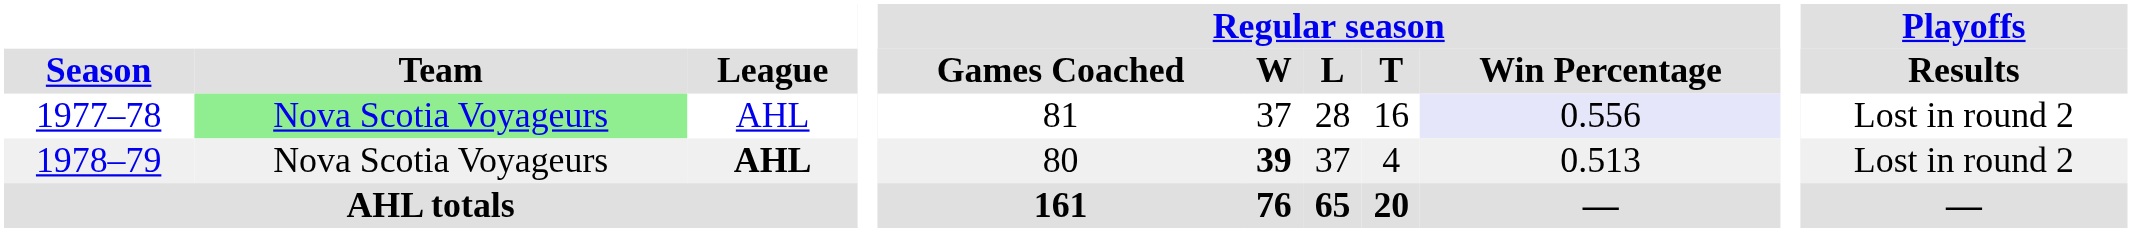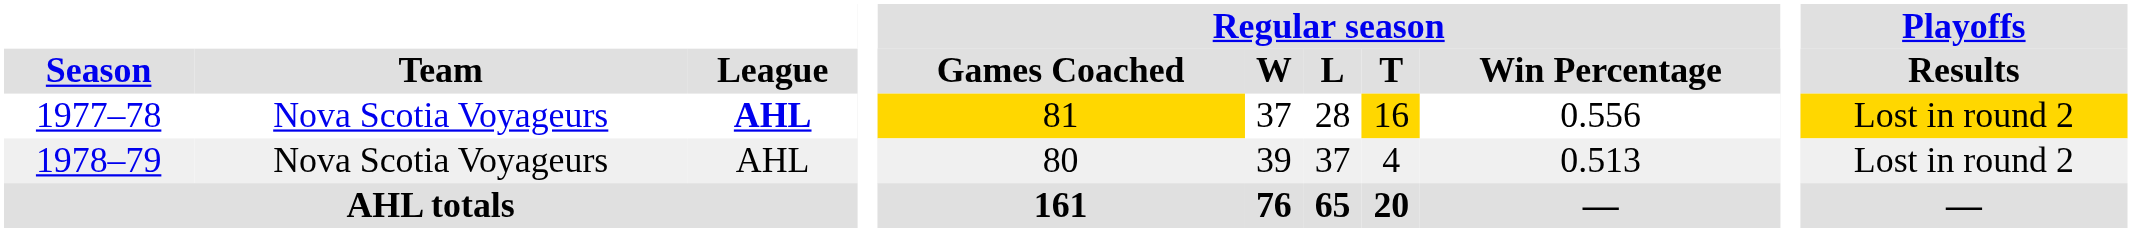(441, 115) lightgreen background -> (441, 115) no background
(773, 115) normal -> (773, 115) bold
(1061, 115) no background -> (1061, 115) gold background
(1391, 115) no background -> (1391, 115) gold background
(1601, 115) lavender background -> (1601, 115) no background
(1964, 115) no background -> (1964, 115) gold background
(773, 160) bold -> (773, 160) normal
(1274, 160) bold -> (1274, 160) normal
